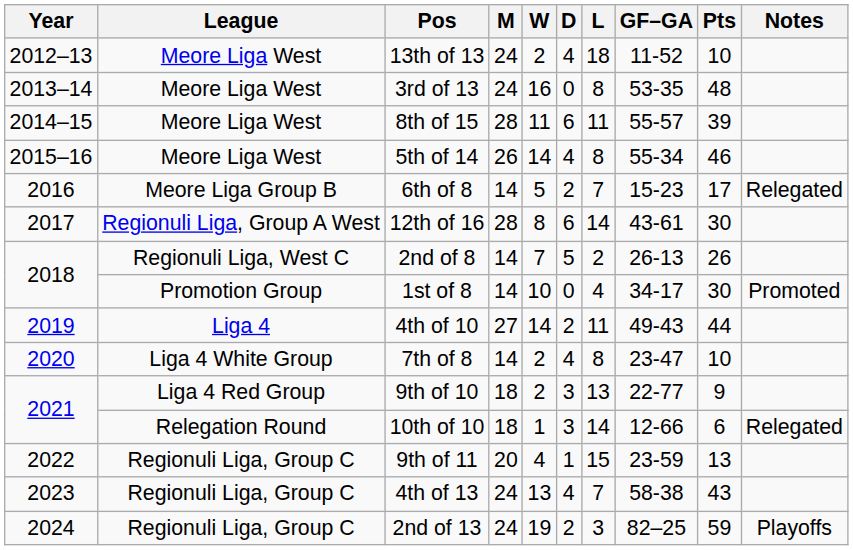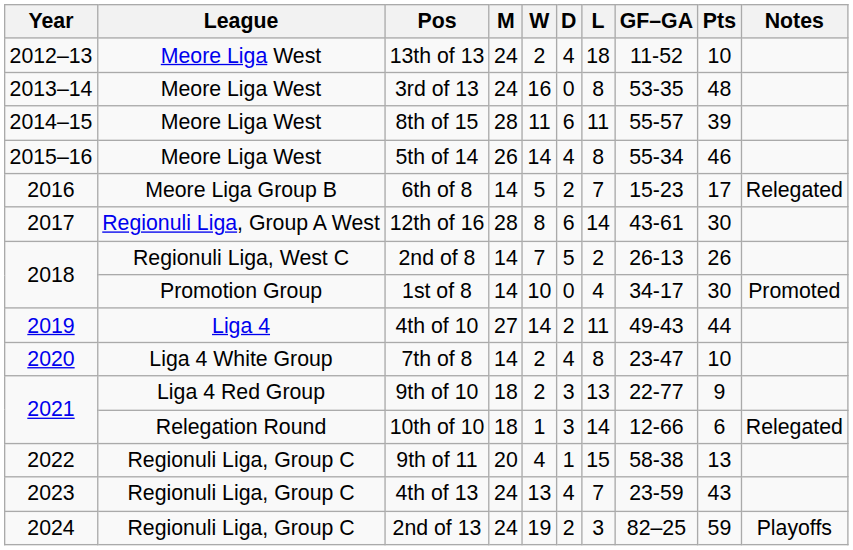(656, 460) 23-59 -> (656, 460) 58-38
(656, 493) 58-38 -> (656, 493) 23-59
